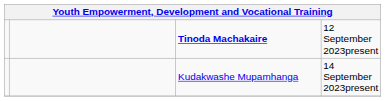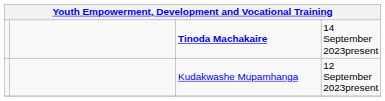(351, 39) 12 September 2023present -> (351, 39) 14 September 2023present
(351, 77) 14 September 2023present -> (351, 77) 12 September 2023present
